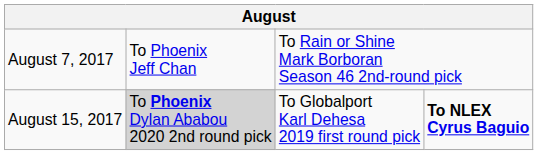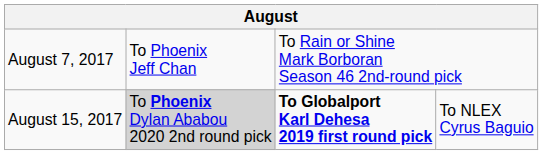(349, 119) normal -> (356, 119) bold
(478, 119) bold -> (487, 119) normal
